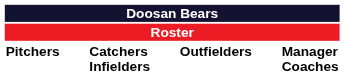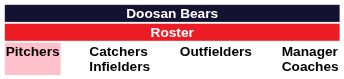(33, 51) no background -> (33, 51) pink background
